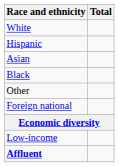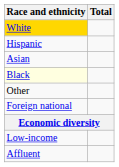(19, 28) no background -> (19, 28) gold background
(18, 75) no background -> (18, 75) lightyellow background
(24, 153) bold -> (23, 153) normal
